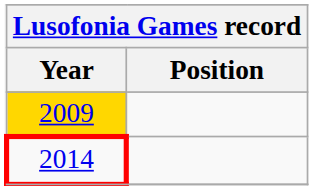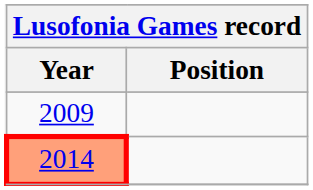(66, 112) gold background -> (66, 112) no background
(66, 159) no background -> (66, 159) lightsalmon background
